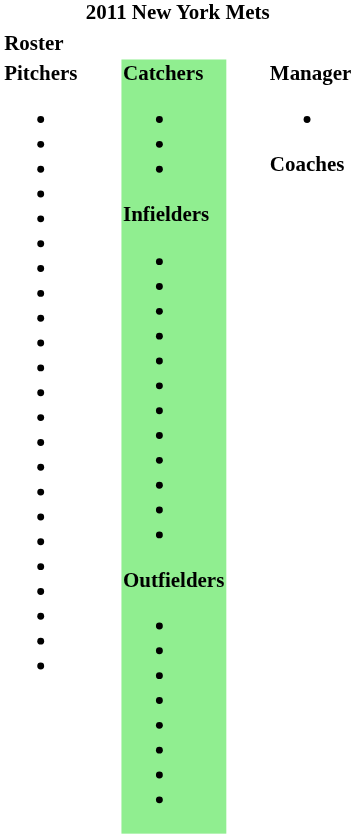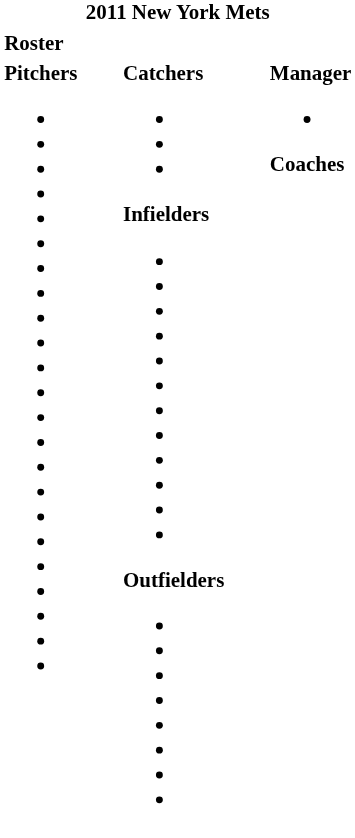(174, 436) lightgreen background -> (174, 436) no background
